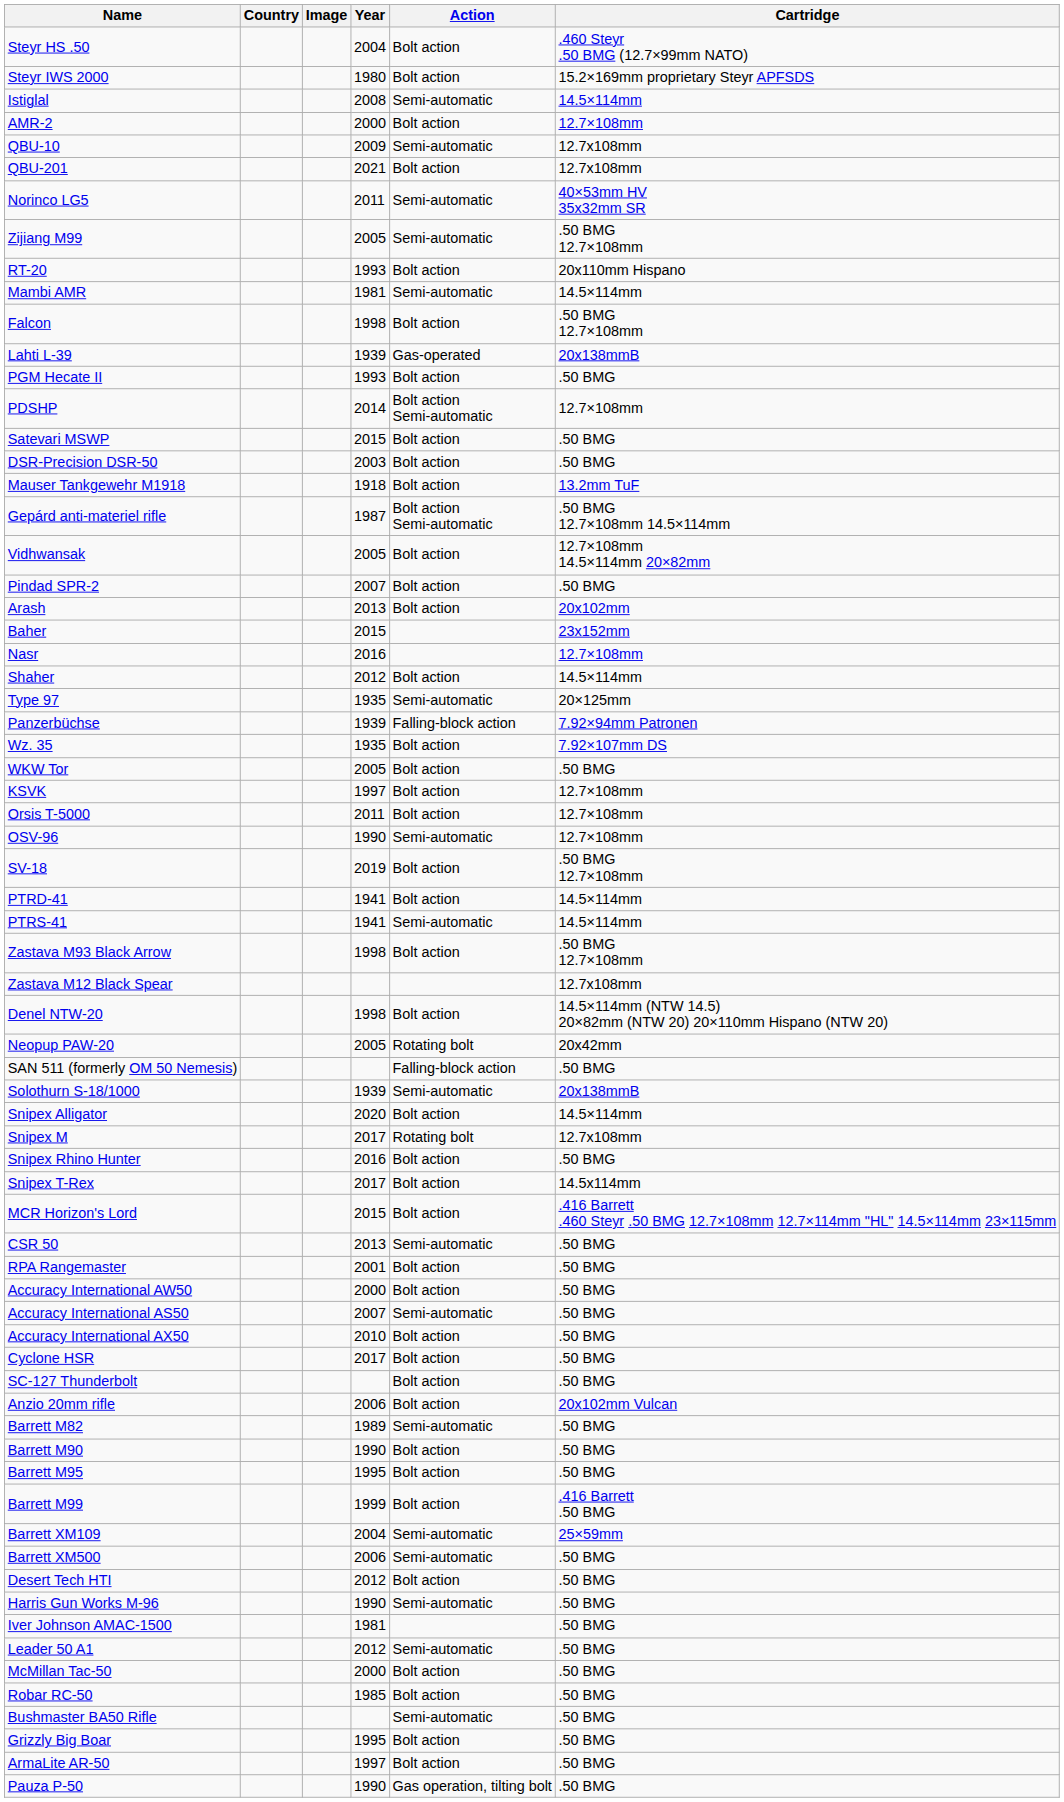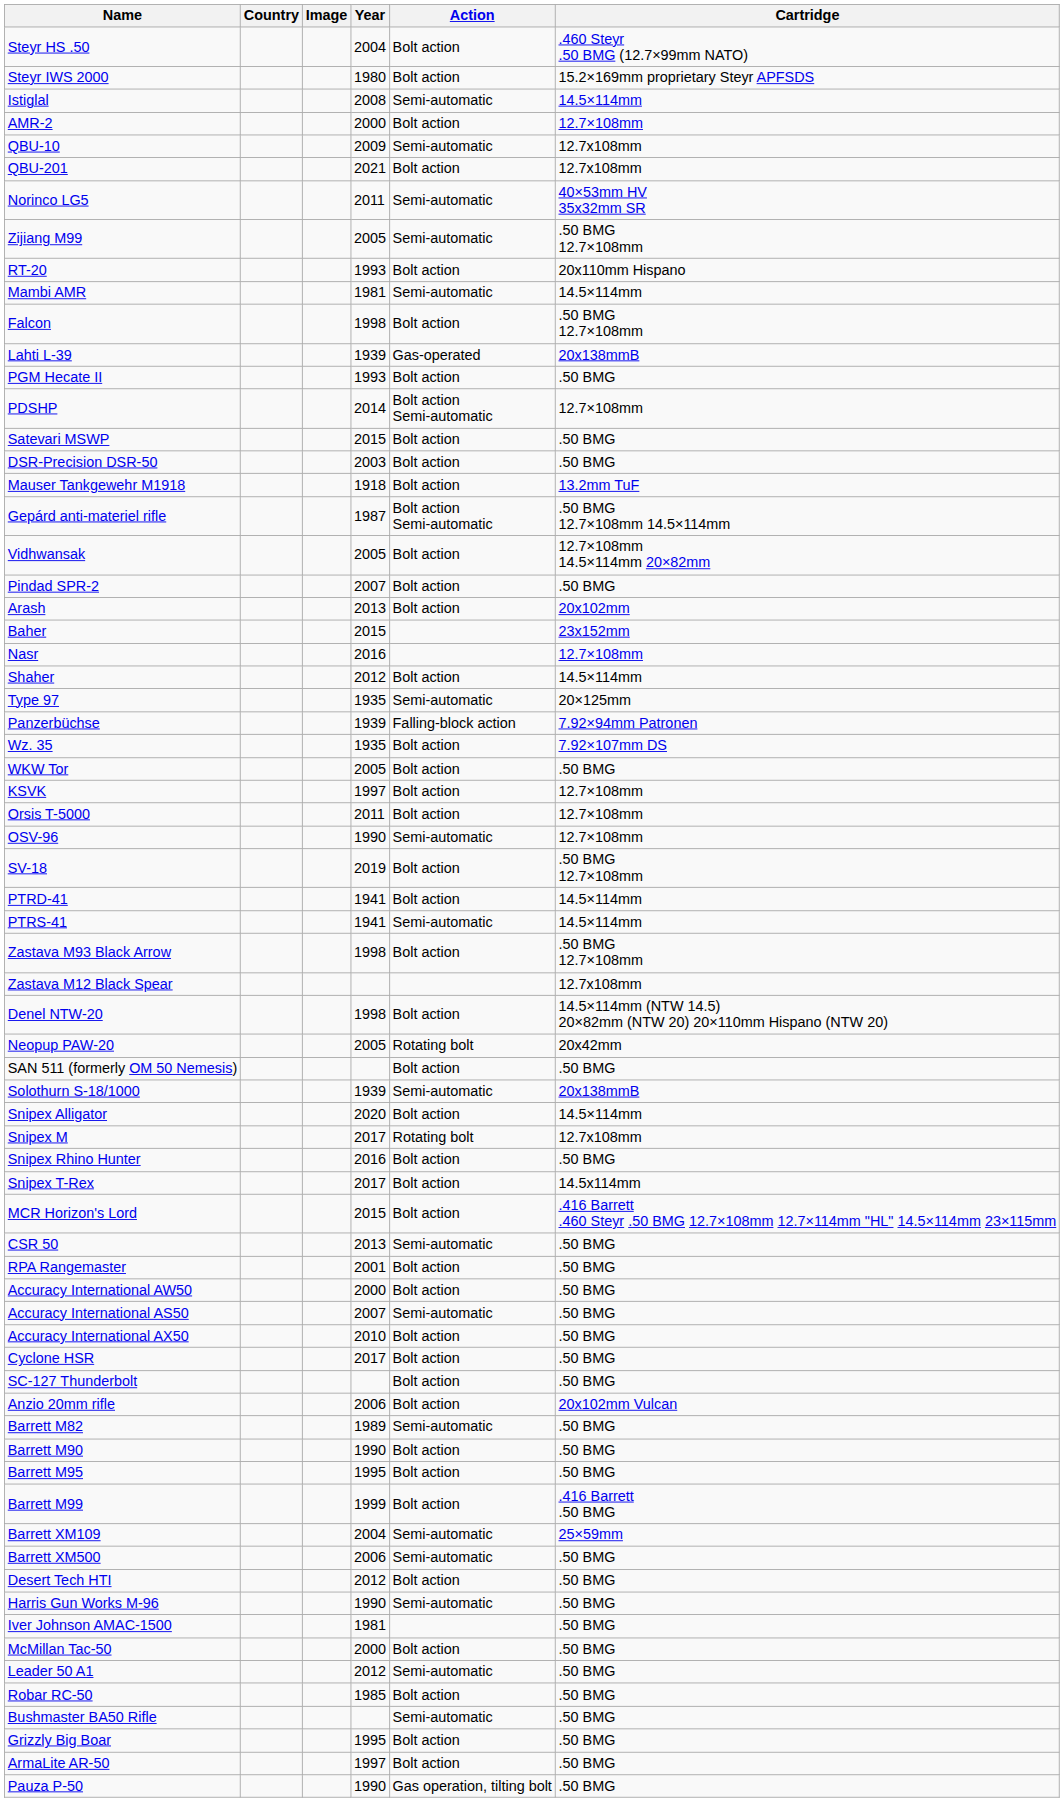(454, 1068) Falling-block action -> (426, 1068) Bolt action
rows swapped: (51, 1649) <-> (60, 1671)
